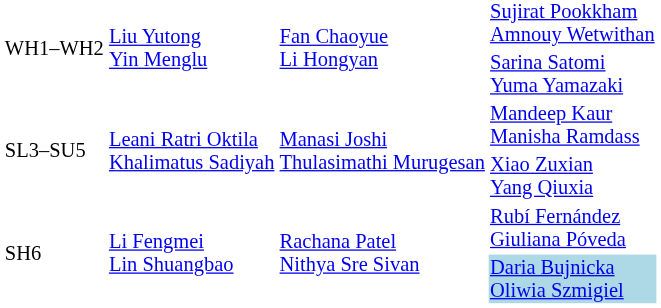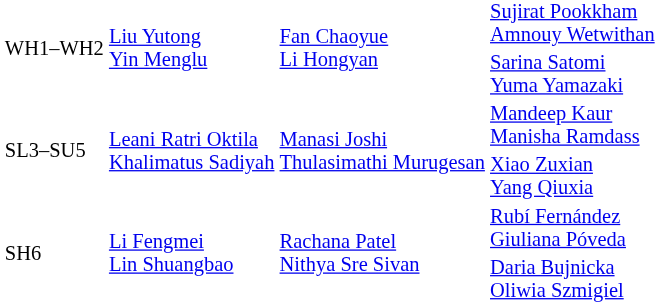(557, 278) lightblue background -> (557, 278) no background
